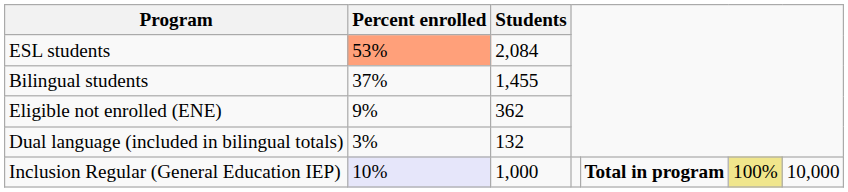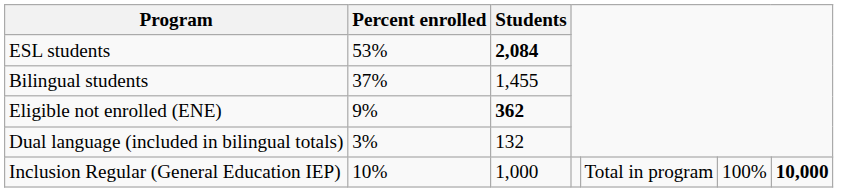(370, 50) lightsalmon background -> (370, 50) no background
(517, 50) normal -> (517, 50) bold
(510, 111) normal -> (510, 111) bold
(370, 171) lavender background -> (370, 171) no background
(654, 171) bold -> (649, 171) normal
(755, 171) khaki background -> (744, 171) no background
(813, 171) normal -> (802, 171) bold
